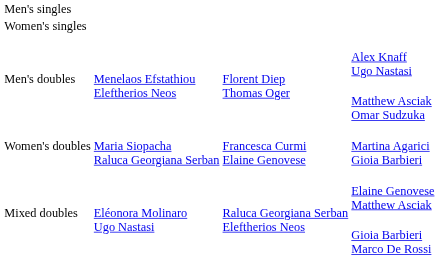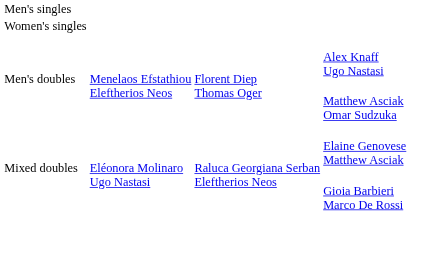- row: (48, 146)
